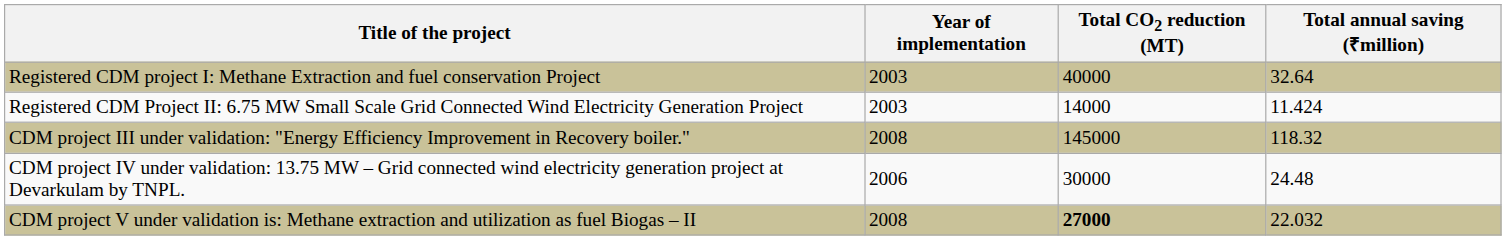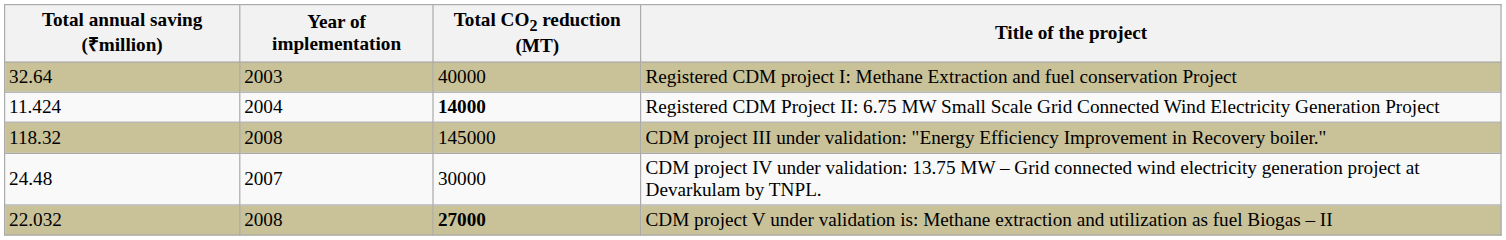columns swapped: (435, 33) <-> (1383, 32)
(961, 107) 2003 -> (337, 107) 2004
(1162, 107) normal -> (537, 107) bold
(961, 179) 2006 -> (337, 179) 2007
